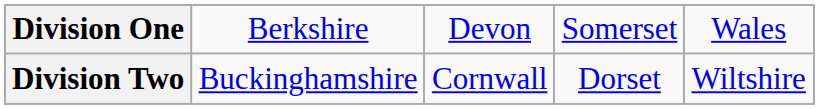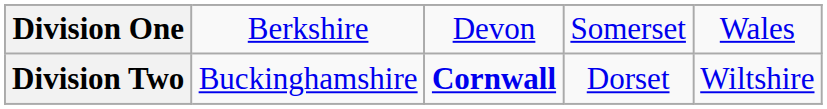(490, 78) normal -> (494, 78) bold
